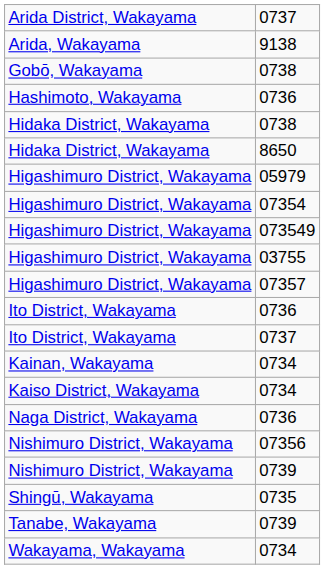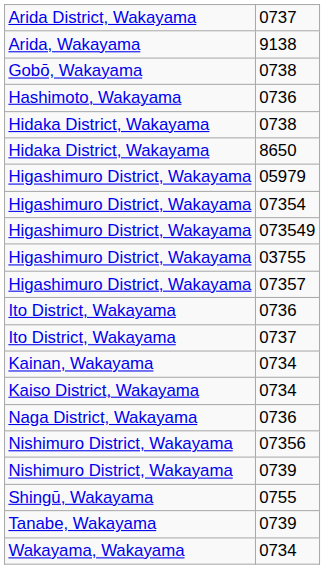(278, 497) 0735 -> (278, 497) 0755
